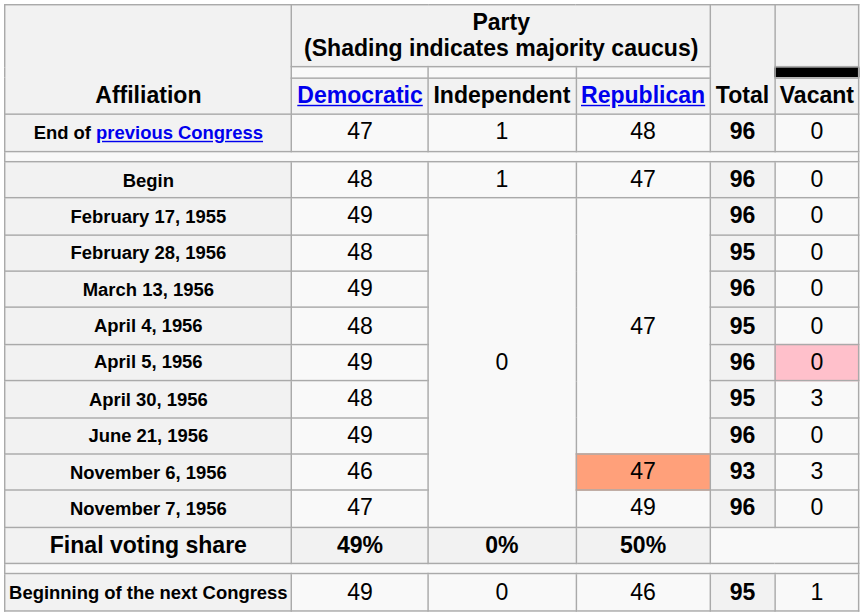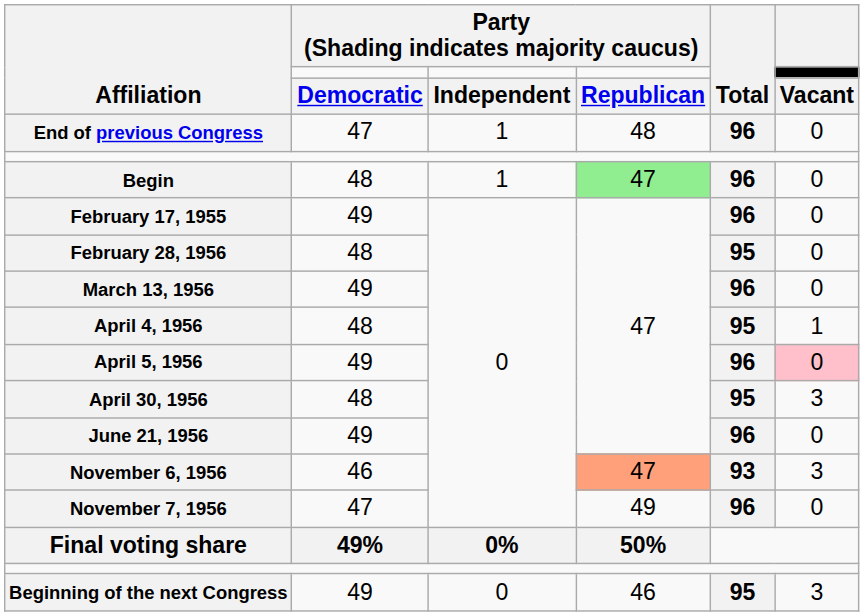(643, 179) no background -> (643, 179) lightgreen background
(817, 325) 0 -> (817, 325) 1
(817, 592) 1 -> (817, 592) 3
